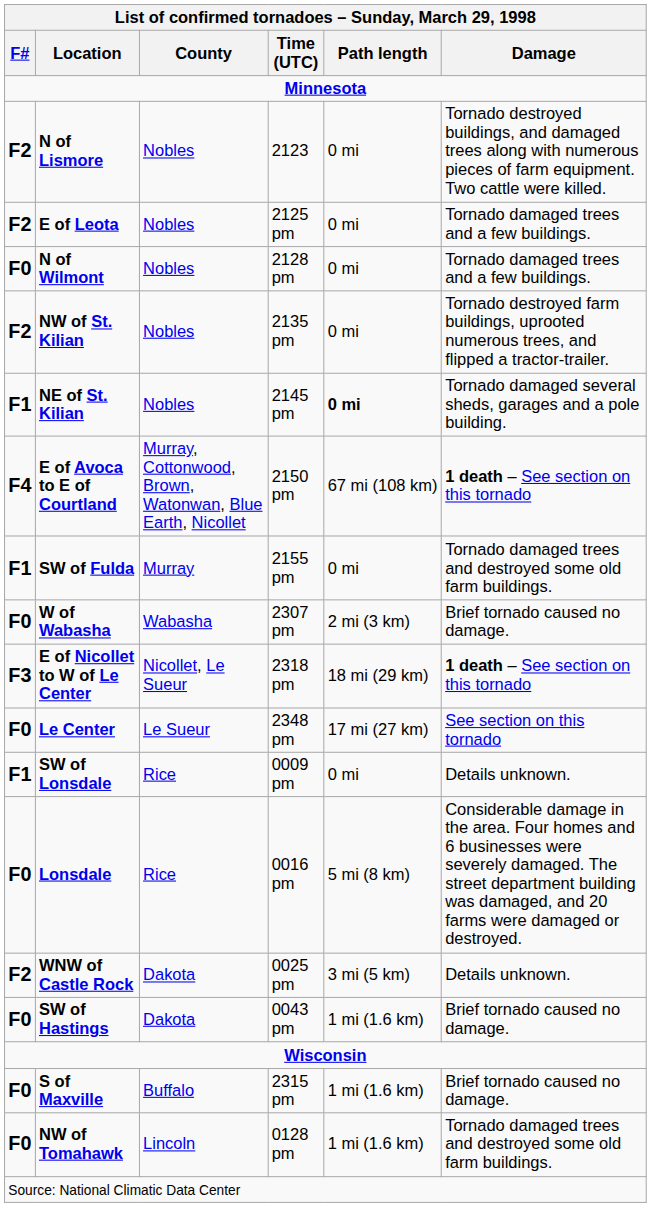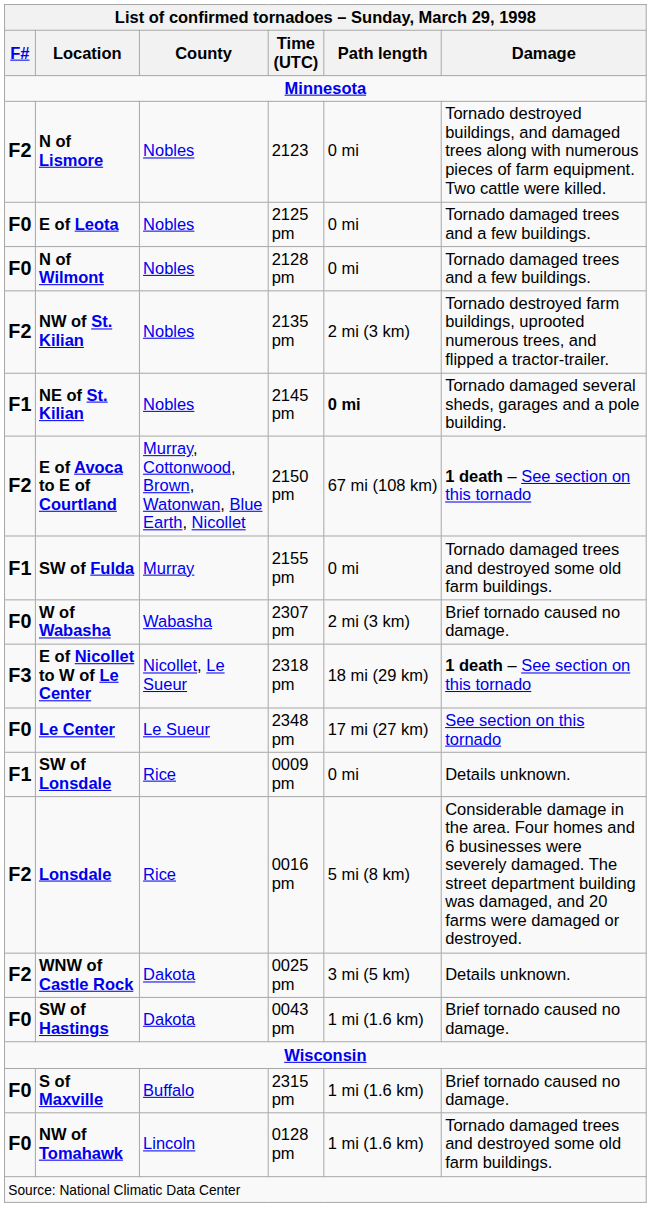(20, 224) F2 -> (20, 224) F0
(343, 331) 0 mi -> (369, 331) 2 mi (3 km)
(20, 486) F4 -> (20, 486) F2
(20, 874) F0 -> (20, 874) F2
